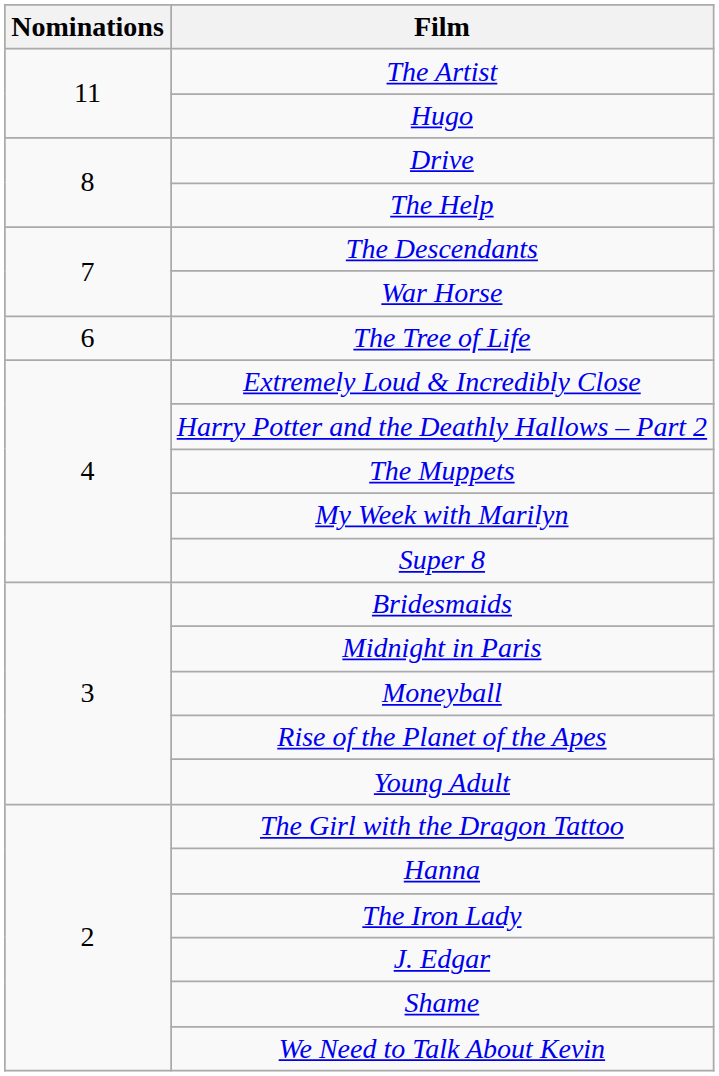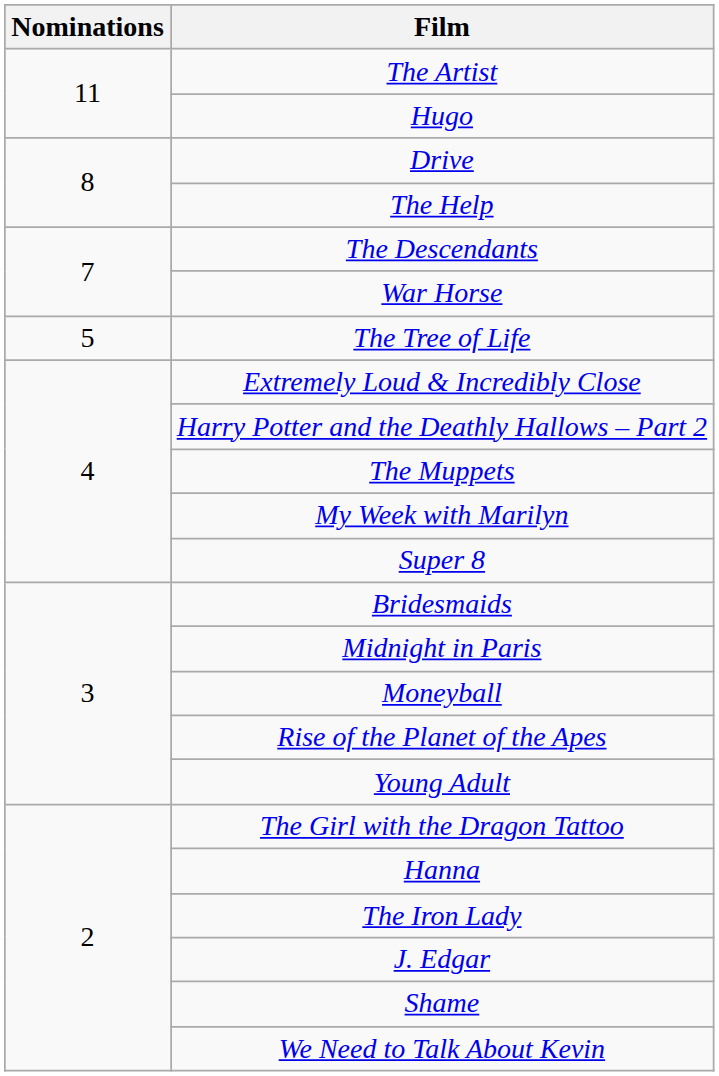(88, 337) 6 -> (88, 337) 5
